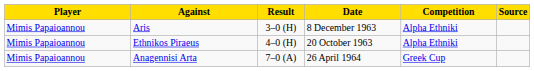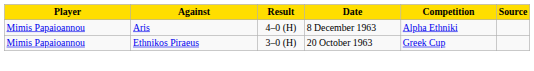(281, 27) 3–0 (H) -> (281, 27) 4–0 (H)
(281, 43) 4–0 (H) -> (281, 43) 3–0 (H)
(430, 43) Alpha Ethniki -> (424, 43) Greek Cup
- row: (165, 58)
